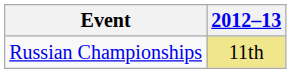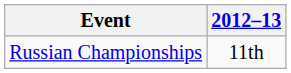(246, 52) khaki background -> (246, 52) no background
